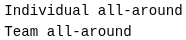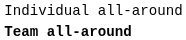(68, 32) normal -> (68, 32) bold
